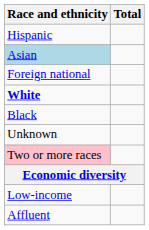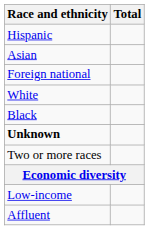(22, 54) lightblue background -> (22, 54) no background
(24, 94) bold -> (23, 94) normal
(32, 134) normal -> (34, 134) bold
(54, 154) pink background -> (54, 154) no background
